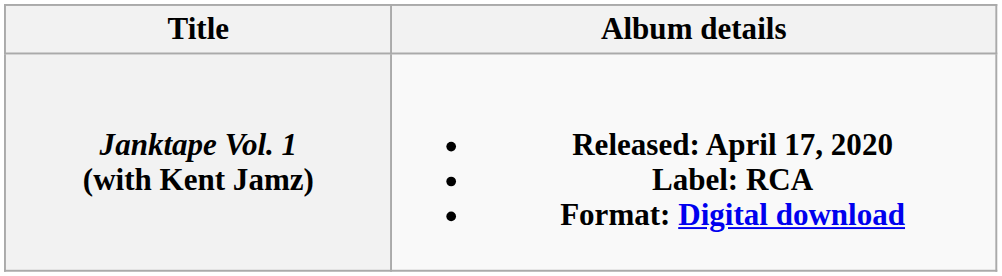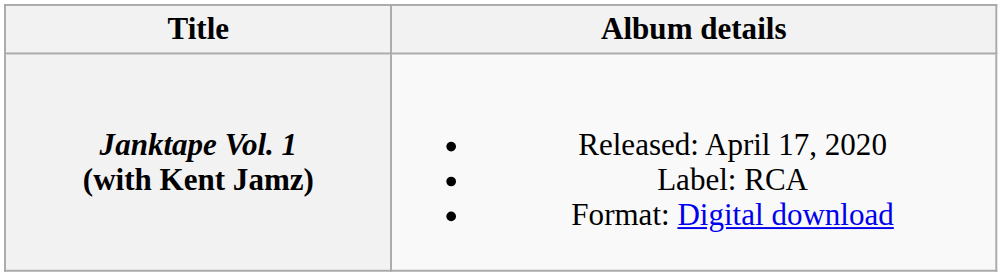(694, 180) bold -> (694, 180) normal
